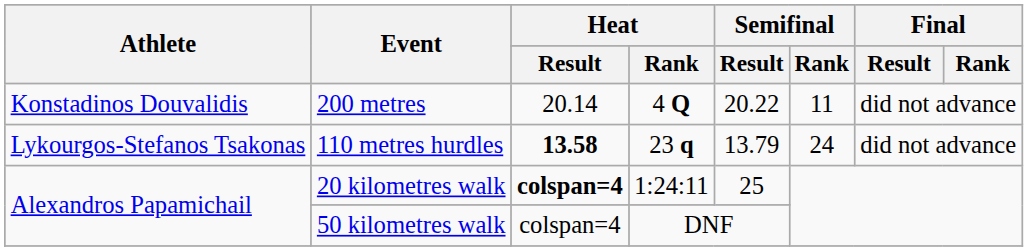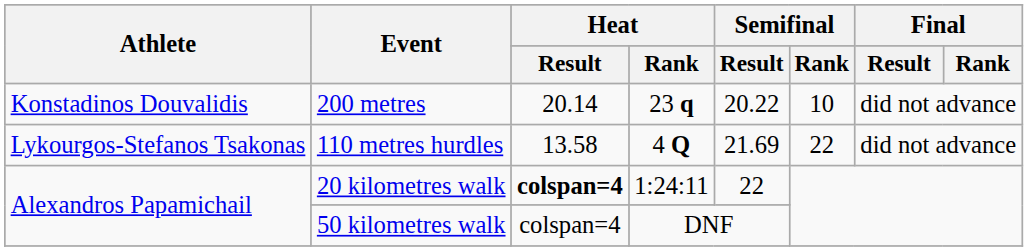(671, 104) 4 Q -> (671, 104) 23 q
(822, 104) 11 -> (822, 104) 10
(570, 144) bold -> (570, 144) normal
(671, 144) 23 q -> (671, 144) 4 Q
(752, 144) 13.79 -> (752, 144) 21.69
(822, 144) 24 -> (822, 144) 22
(752, 185) 25 -> (752, 185) 22
